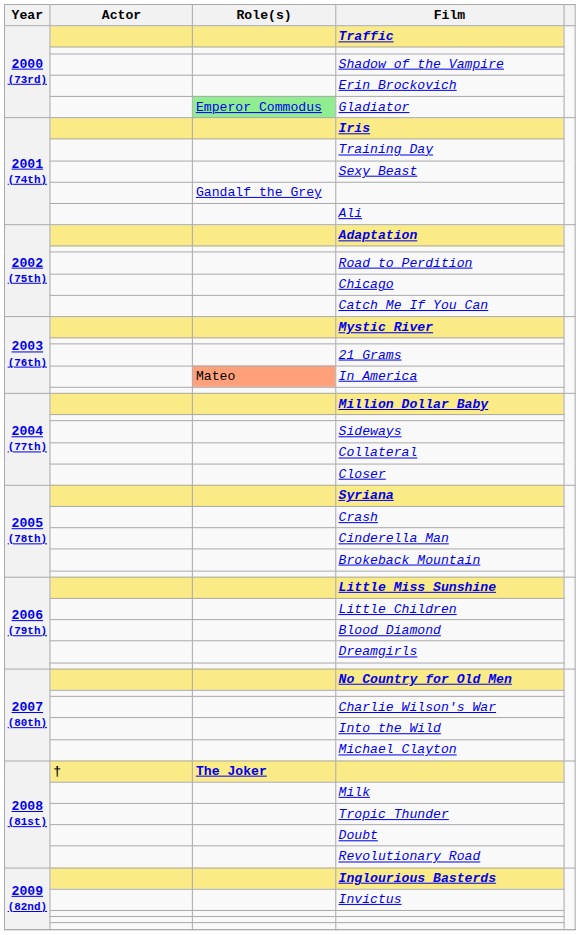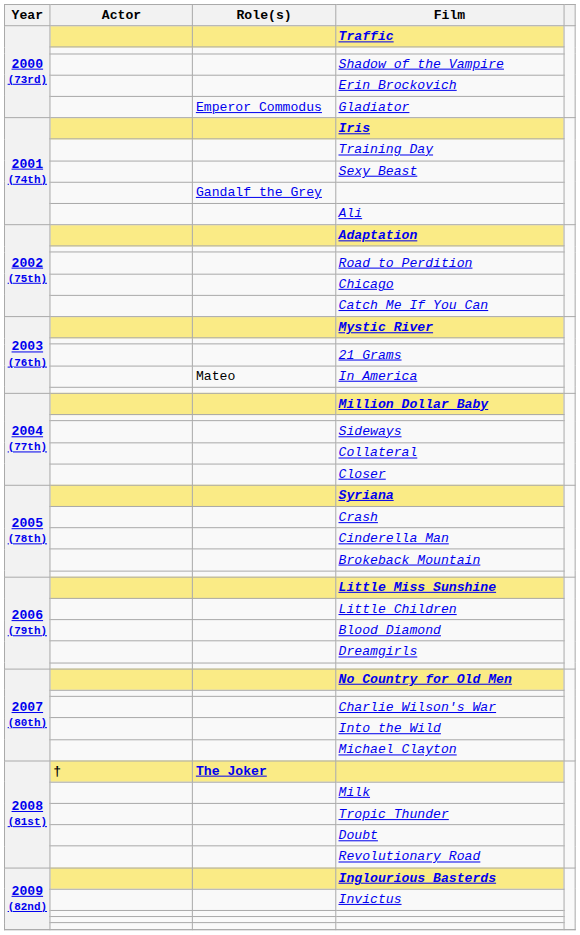(259, 107) lightgreen background -> (259, 107) no background
(216, 376) lightsalmon background -> (216, 376) no background
